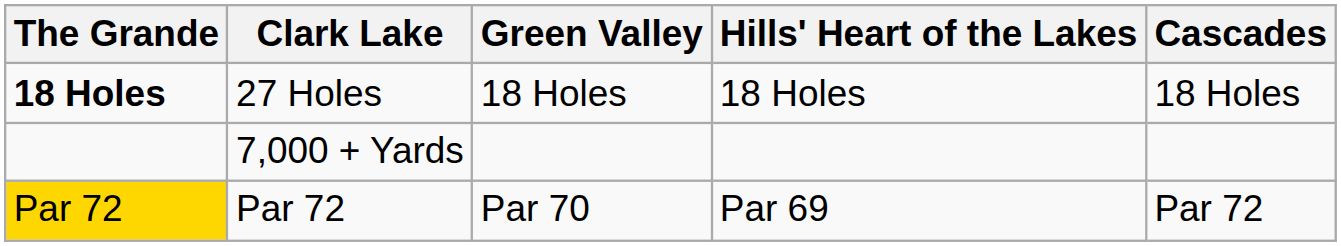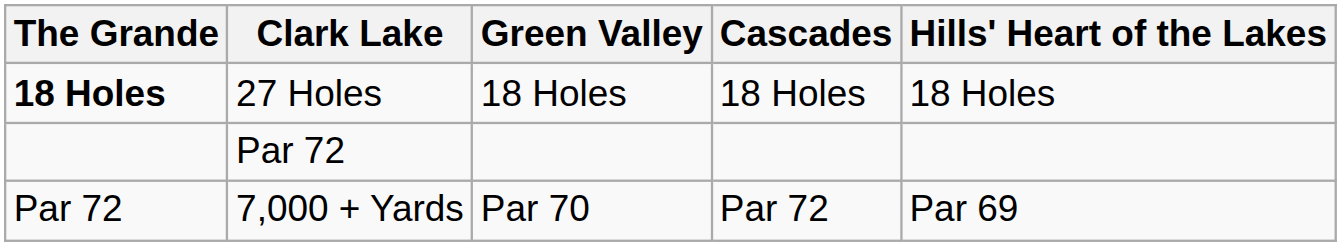columns swapped: (929, 33) <-> (1241, 33)
(350, 151) 7,000 + Yards -> (291, 151) Par 72
(68, 209) gold background -> (68, 209) no background
(291, 209) Par 72 -> (350, 209) 7,000 + Yards
